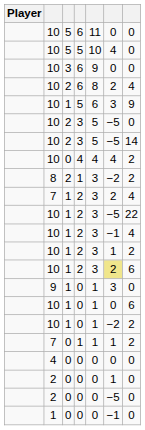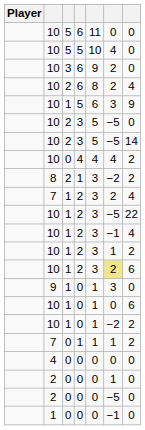(113, 68) 0 -> (113, 68) 2
